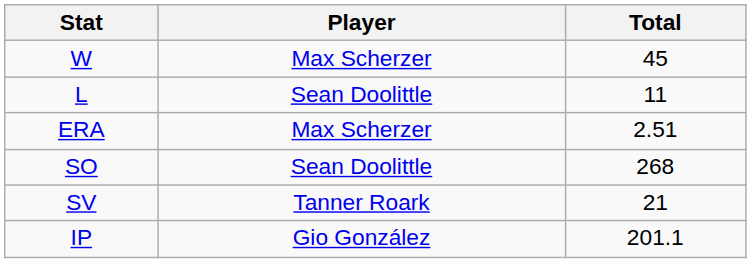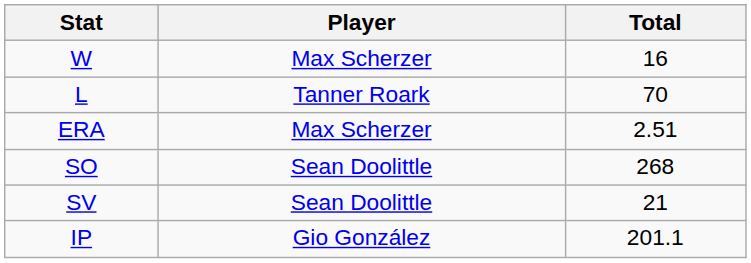(655, 58) 45 -> (655, 58) 16
(362, 94) Sean Doolittle -> (362, 94) Tanner Roark
(655, 94) 11 -> (655, 94) 70
(362, 202) Tanner Roark -> (362, 202) Sean Doolittle
